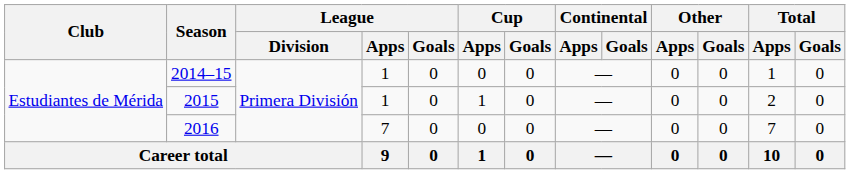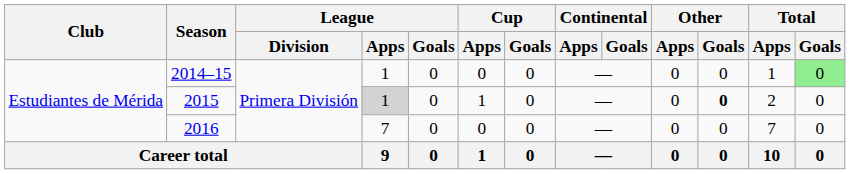(820, 73) no background -> (820, 73) lightgreen background
(385, 100) no background -> (385, 100) lightgrey background
(723, 100) normal -> (723, 100) bold
